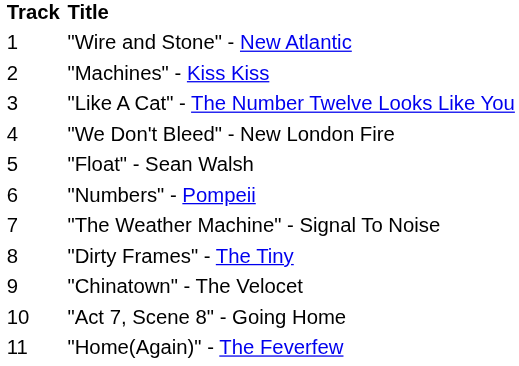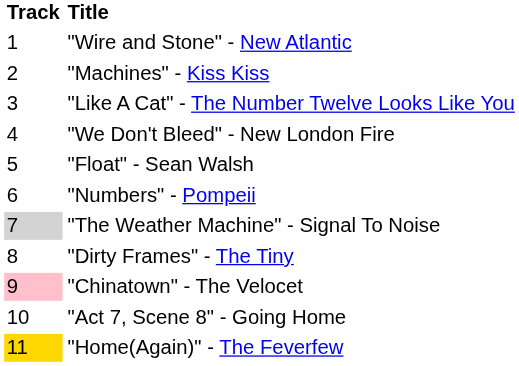(12, 225) no background -> (12, 225) lightgrey background
(12, 286) no background -> (12, 286) pink background
(17, 347) no background -> (17, 347) gold background
